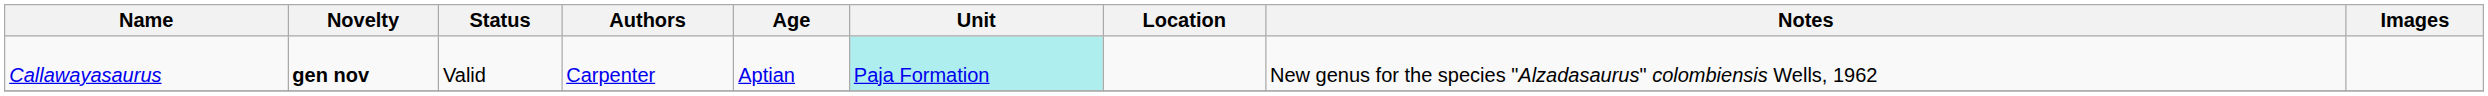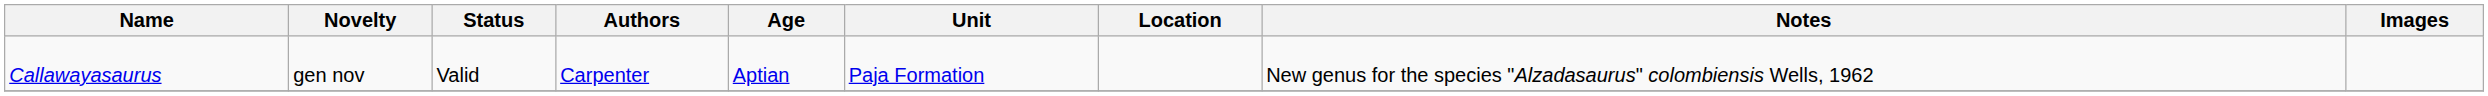(331, 74) bold -> (329, 74) normal
(922, 74) paleturquoise background -> (917, 74) no background
